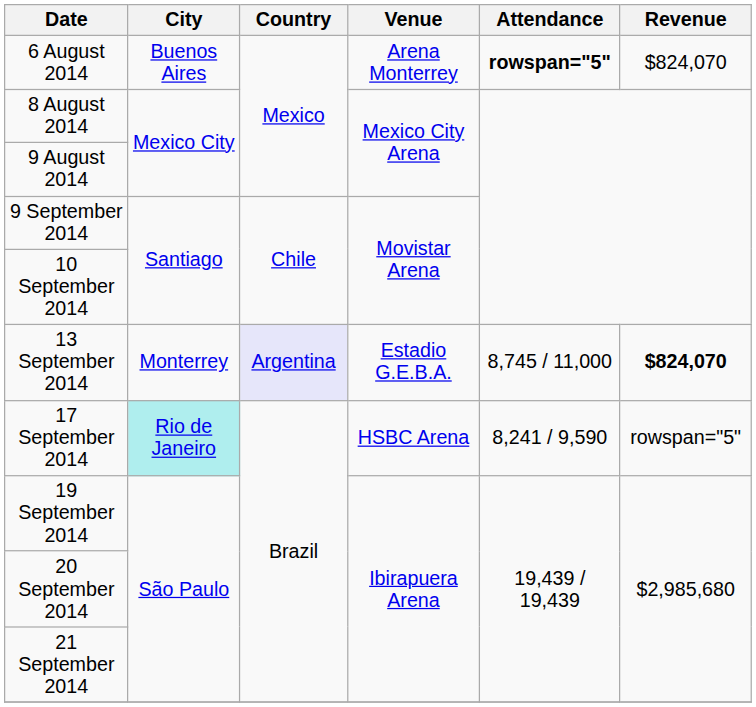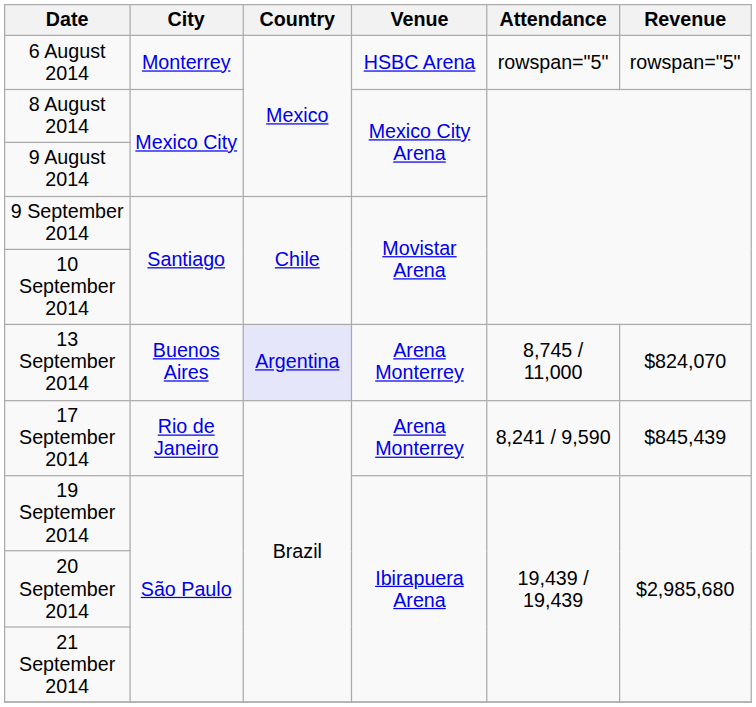(184, 62) Buenos Aires -> (186, 62) Monterrey
(413, 62) Arena Monterrey -> (420, 62) HSBC Arena
(550, 62) bold -> (553, 62) normal
(686, 62) $824,070 -> (685, 62) rowspan="5"
(184, 362) Monterrey -> (186, 362) Buenos Aires
(413, 362) Estadio G.E.B.A. -> (420, 362) Arena Monterrey
(686, 362) bold -> (685, 362) normal
(184, 437) paleturquoise background -> (186, 437) no background
(413, 437) HSBC Arena -> (420, 437) Arena Monterrey
(686, 437) rowspan="5" -> (685, 437) $845,439
